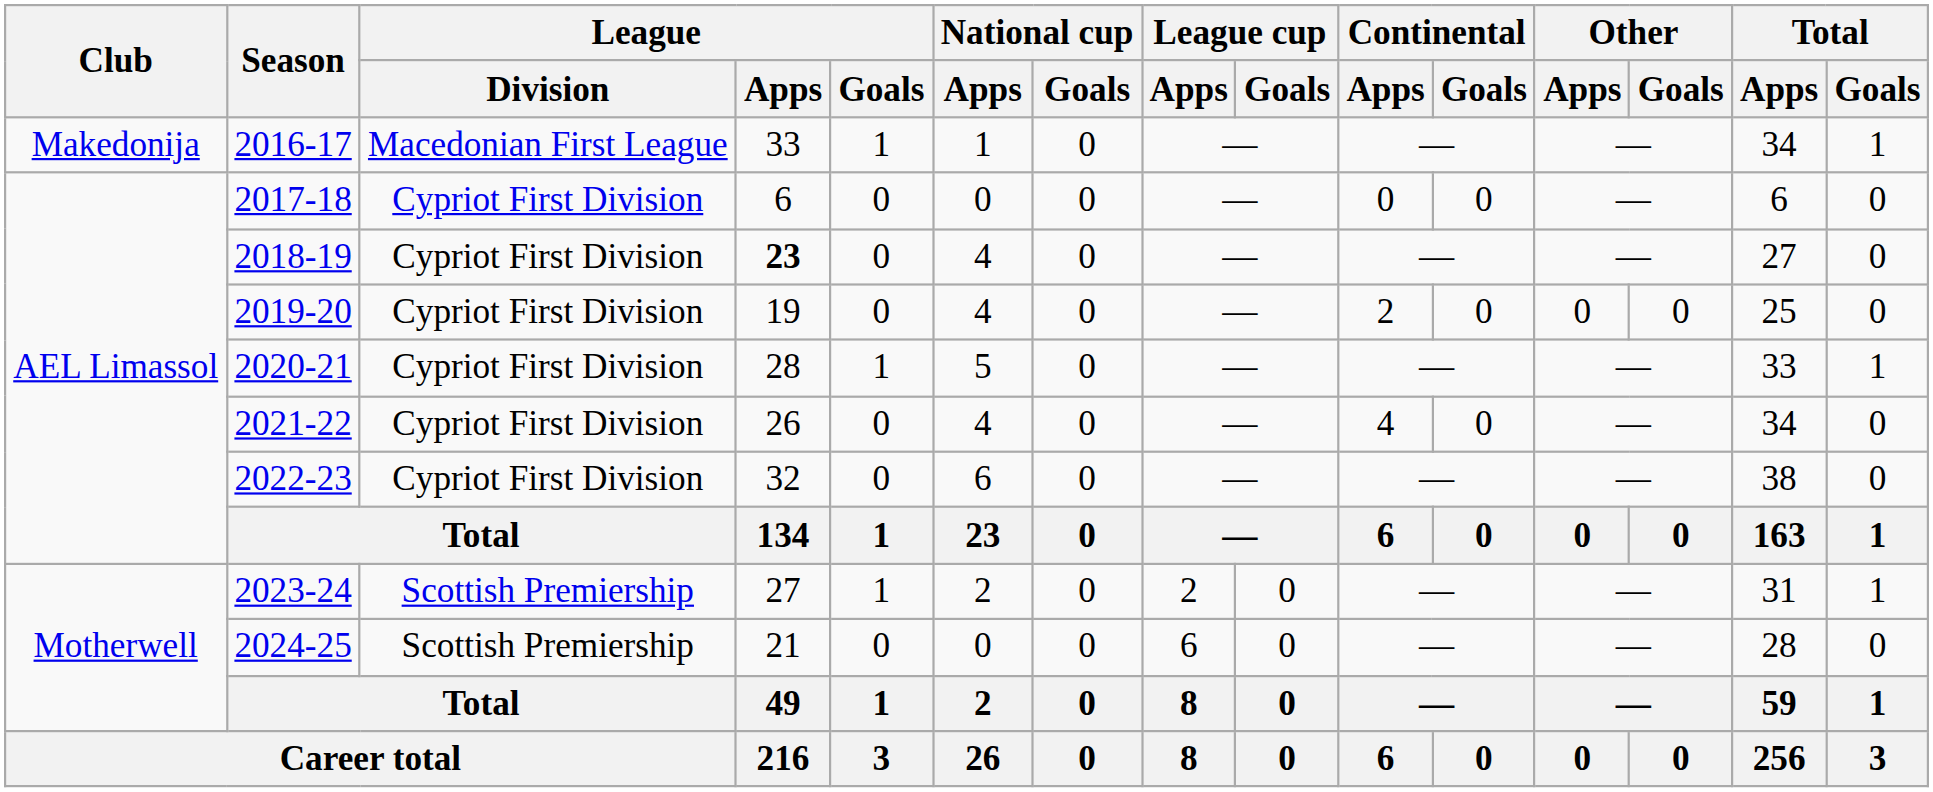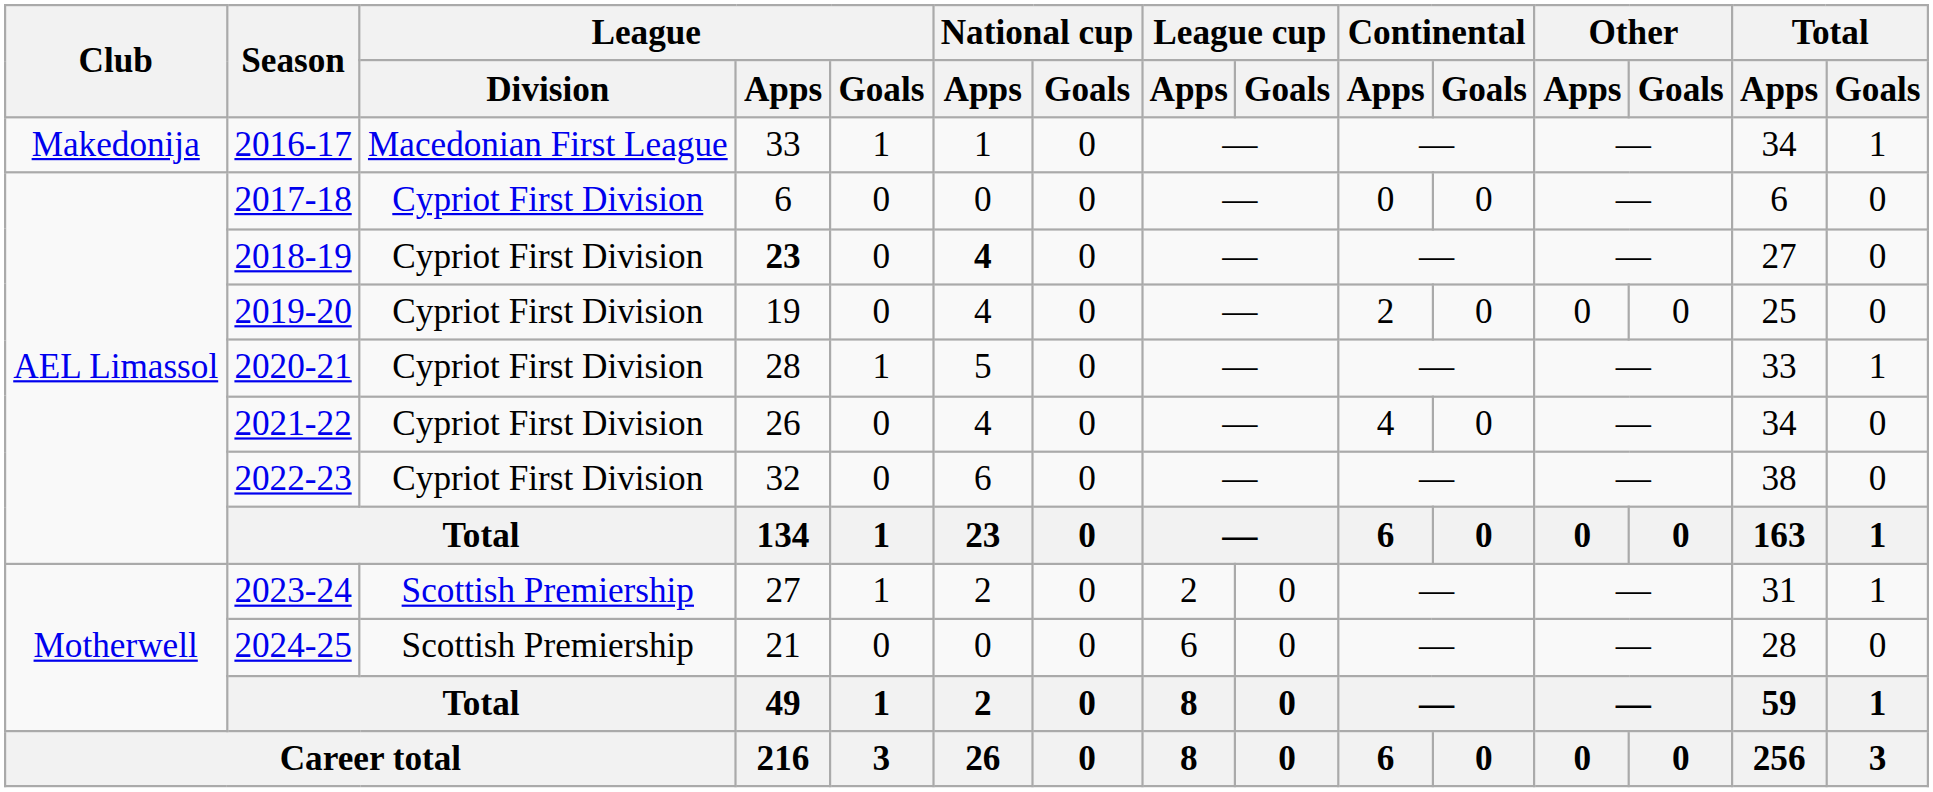(983, 255) normal -> (983, 255) bold
